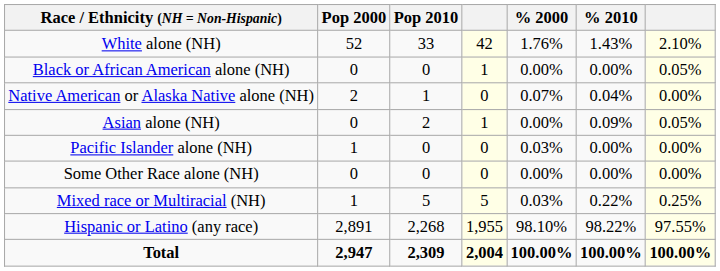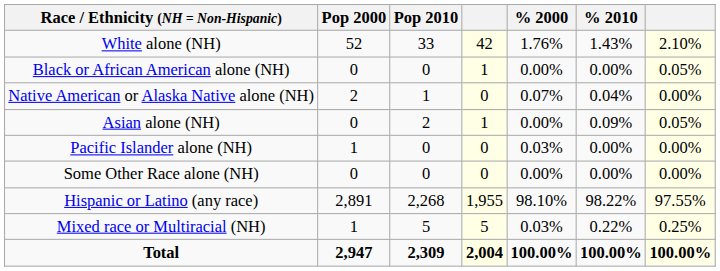rows swapped: (161, 200) <-> (161, 226)
